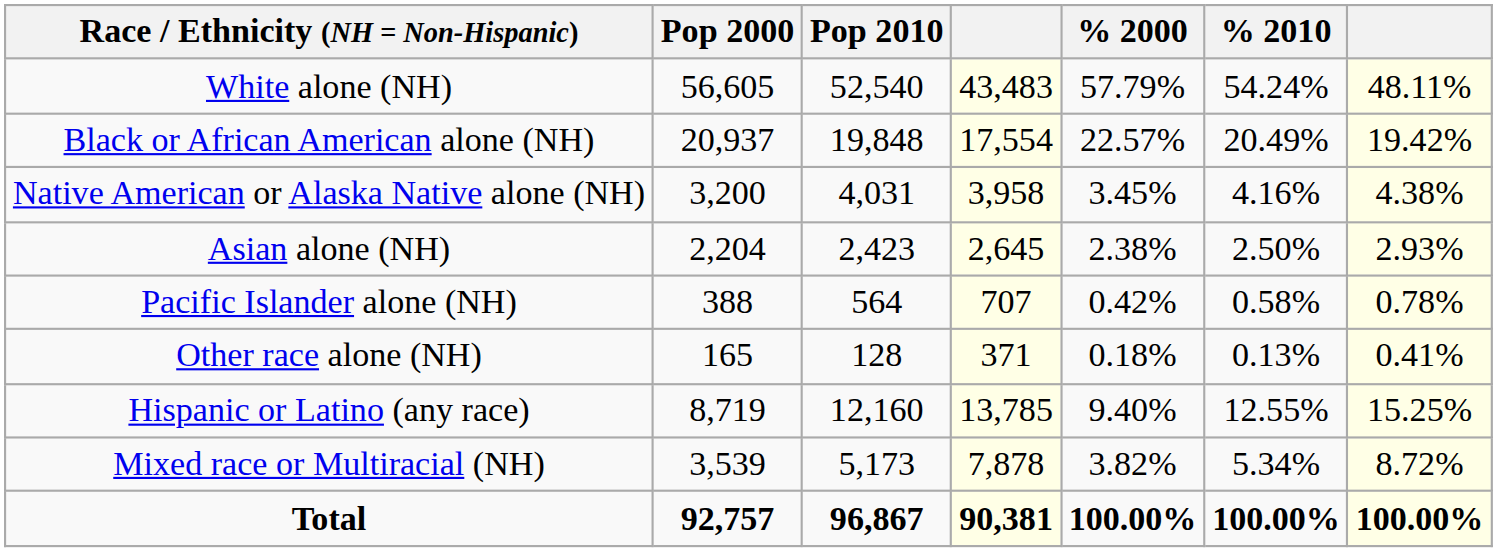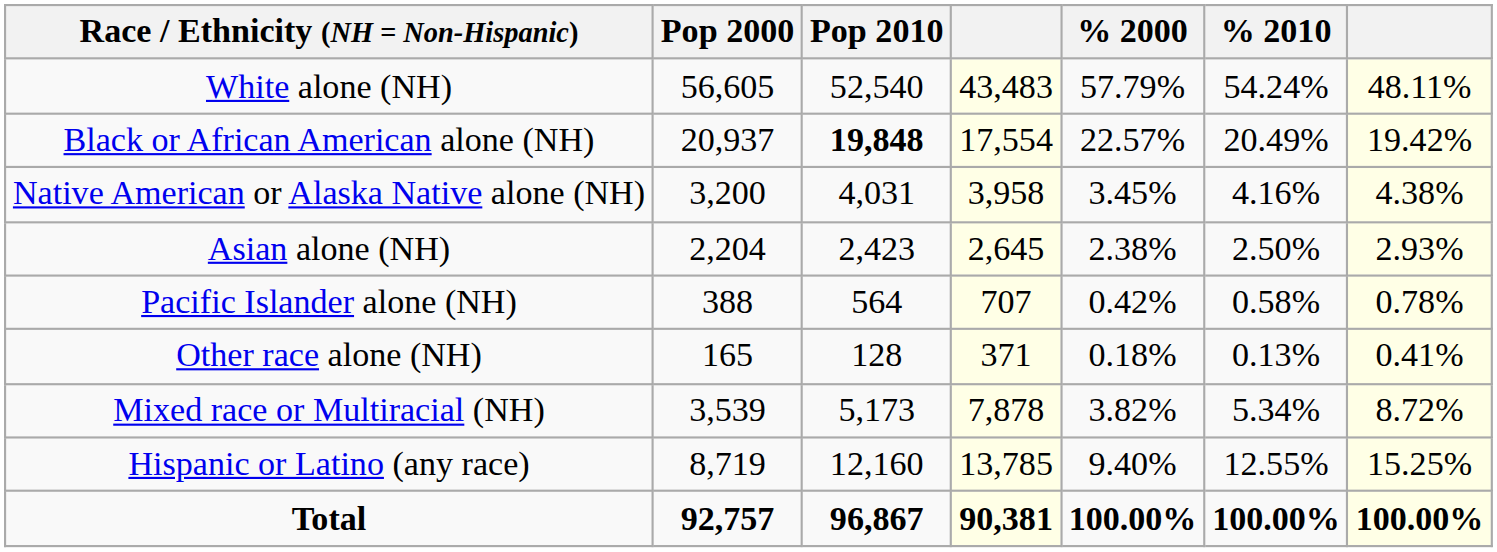(877, 139) normal -> (877, 139) bold
rows swapped: (329, 463) <-> (329, 409)
